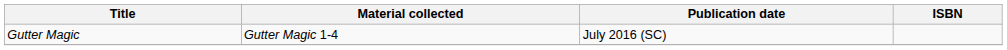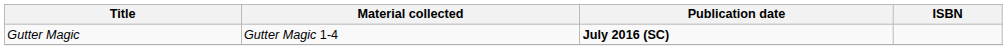(625, 34) normal -> (626, 34) bold
